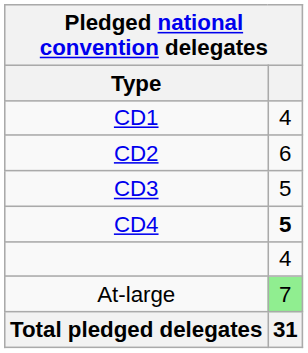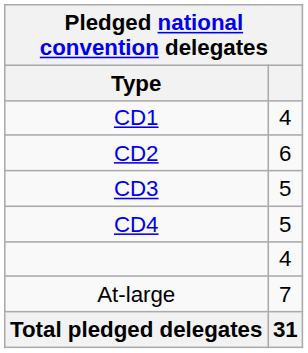(285, 224) bold -> (285, 224) normal
(285, 294) lightgreen background -> (285, 294) no background
